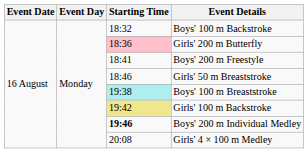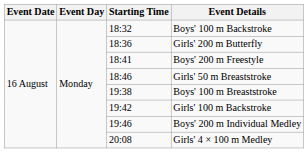(120, 44) pink background -> (120, 44) no background
(120, 92) paleturquoise background -> (120, 92) no background
(120, 108) khaki background -> (120, 108) no background
(121, 124) bold -> (120, 124) normal
